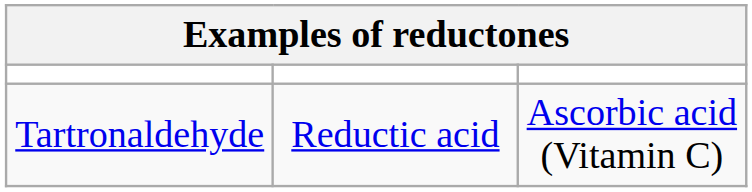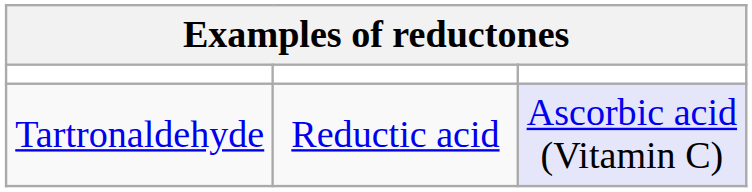(632, 134) no background -> (632, 134) lavender background
